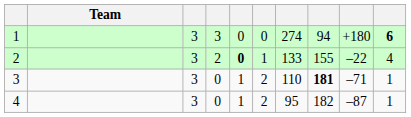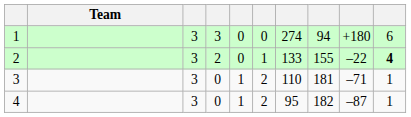(390, 36) bold -> (390, 36) normal
(241, 58) bold -> (241, 58) normal
(390, 58) normal -> (390, 58) bold
(323, 79) bold -> (323, 79) normal
